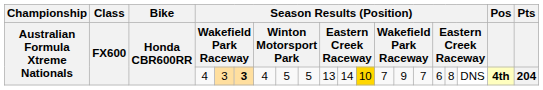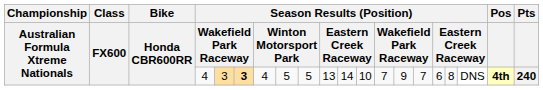(365, 76) gold background -> (365, 76) no background
(526, 76) 204 -> (526, 76) 240
